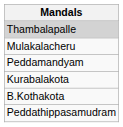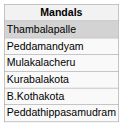(41, 46) Mulakalacheru -> (45, 46) Peddamandyam
(45, 63) Peddamandyam -> (41, 63) Mulakalacheru
